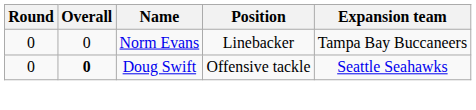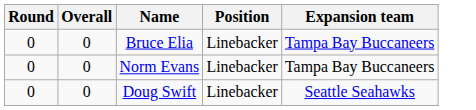+ row: (159, 42)
(87, 67) bold -> (87, 92) normal
(258, 67) Offensive tackle -> (242, 92) Linebacker
